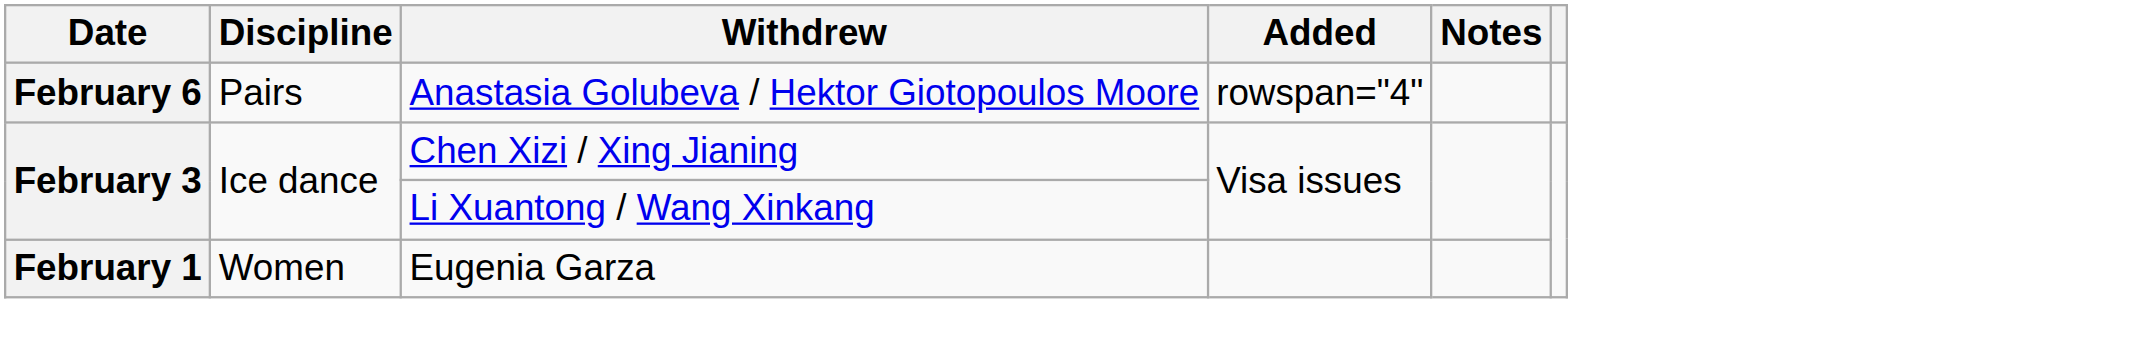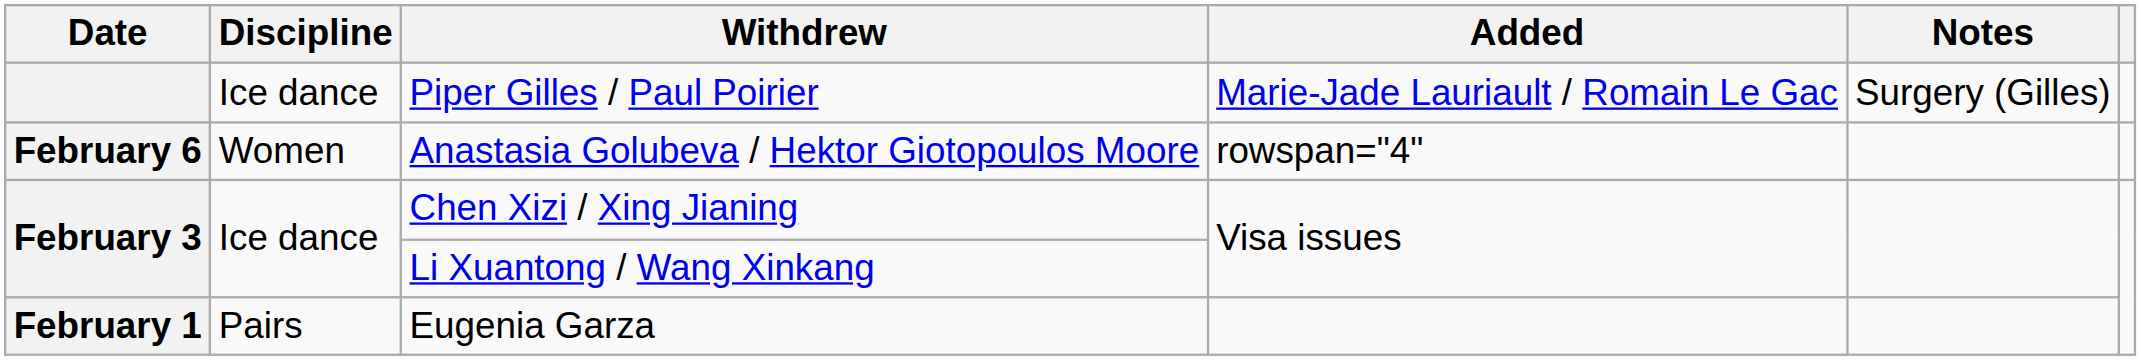+ row: (614, 92)
(261, 92) Pairs -> (282, 150) Women
(282, 267) Women -> (261, 325) Pairs
